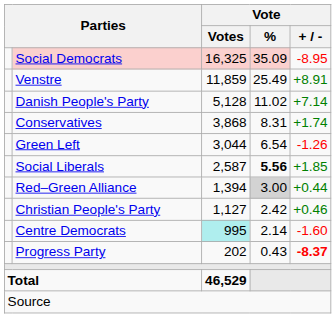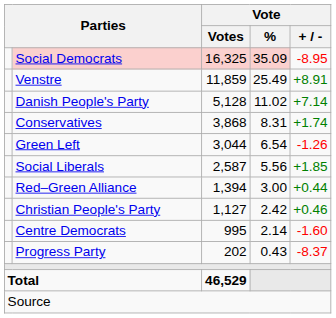(274, 166) bold -> (274, 166) normal
(274, 187) lightgrey background -> (274, 187) no background
(235, 230) paleturquoise background -> (235, 230) no background
(312, 252) bold -> (312, 252) normal
